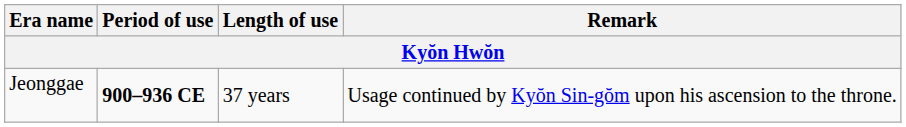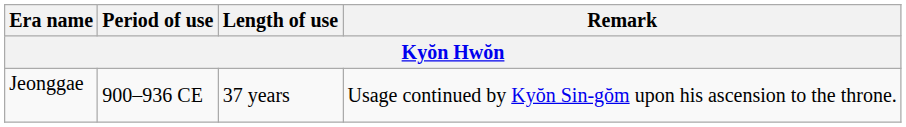(154, 95) bold -> (153, 95) normal
